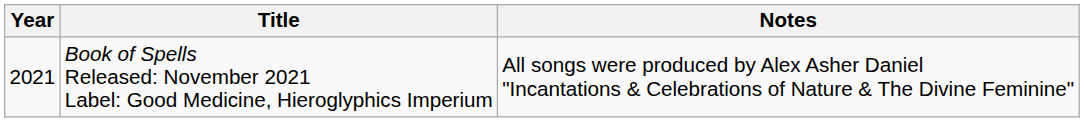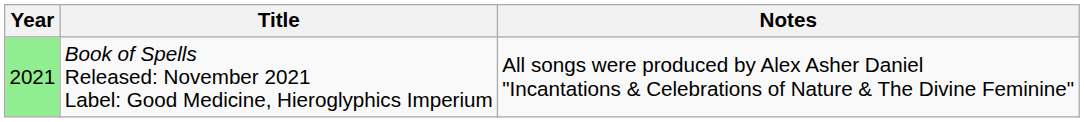(32, 76) no background -> (32, 76) lightgreen background
